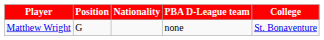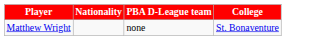- column: (92, 12)
